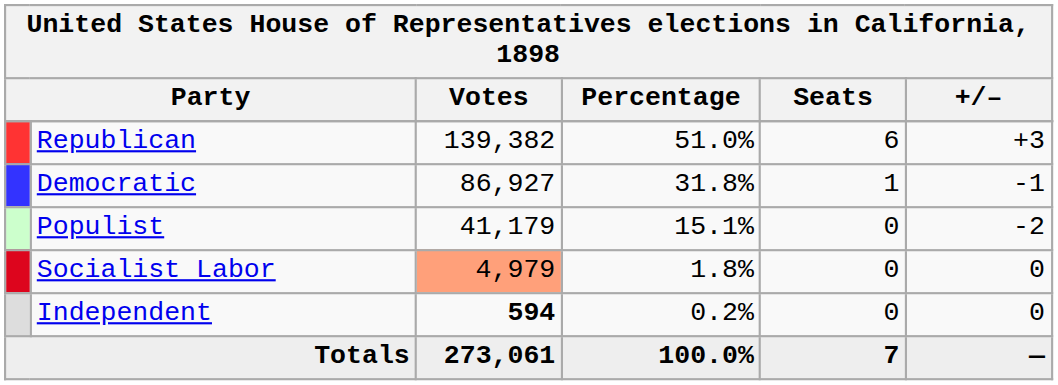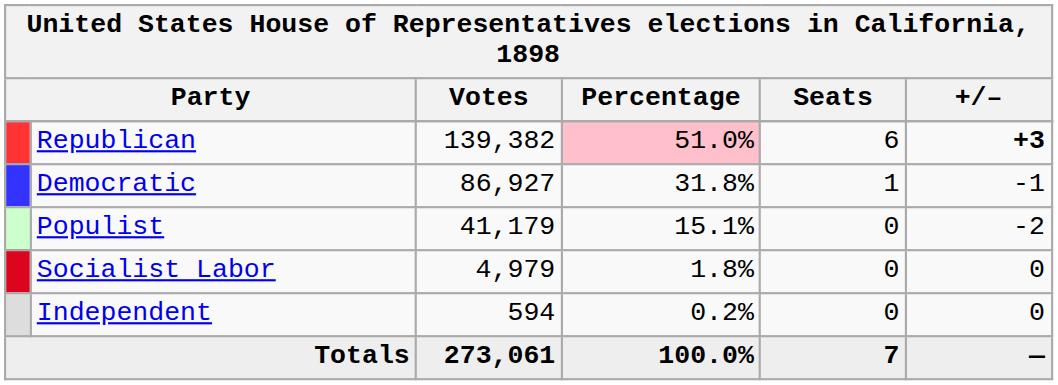(714, 143) no background -> (714, 143) pink background
(1029, 143) normal -> (1029, 143) bold
(515, 271) lightsalmon background -> (515, 271) no background
(531, 314) bold -> (531, 314) normal
